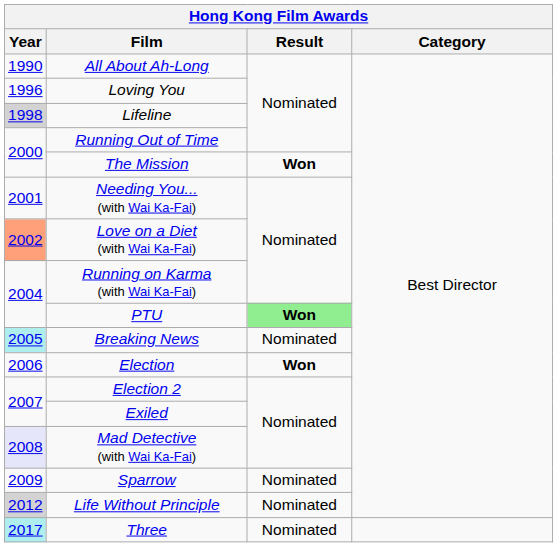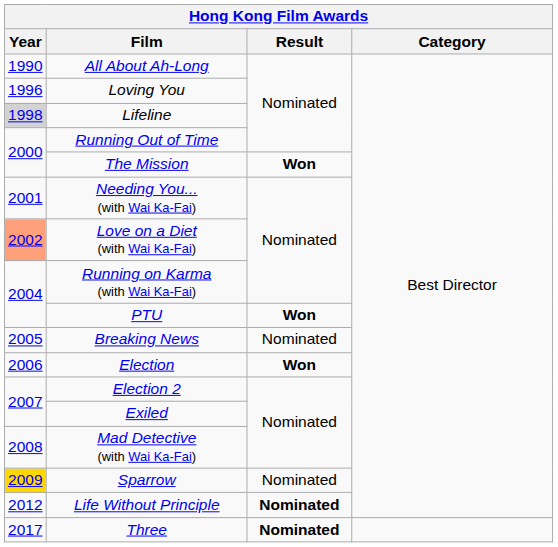(299, 315) lightgreen background -> (299, 315) no background
(25, 339) paleturquoise background -> (25, 339) no background
(25, 447) lavender background -> (25, 447) no background
(25, 480) no background -> (25, 480) gold background
(25, 505) lightgrey background -> (25, 505) no background
(299, 505) normal -> (299, 505) bold
(25, 529) paleturquoise background -> (25, 529) no background
(299, 529) normal -> (299, 529) bold
